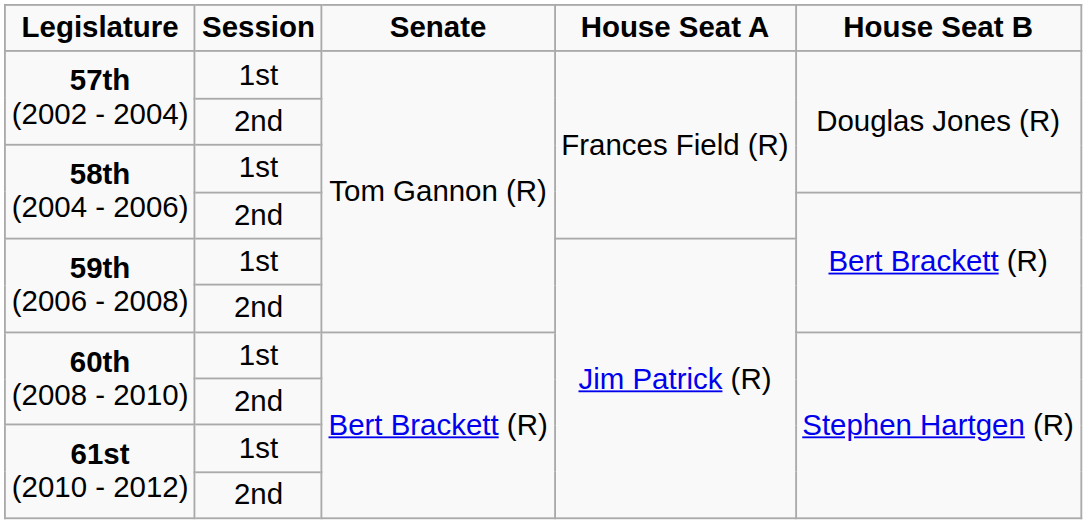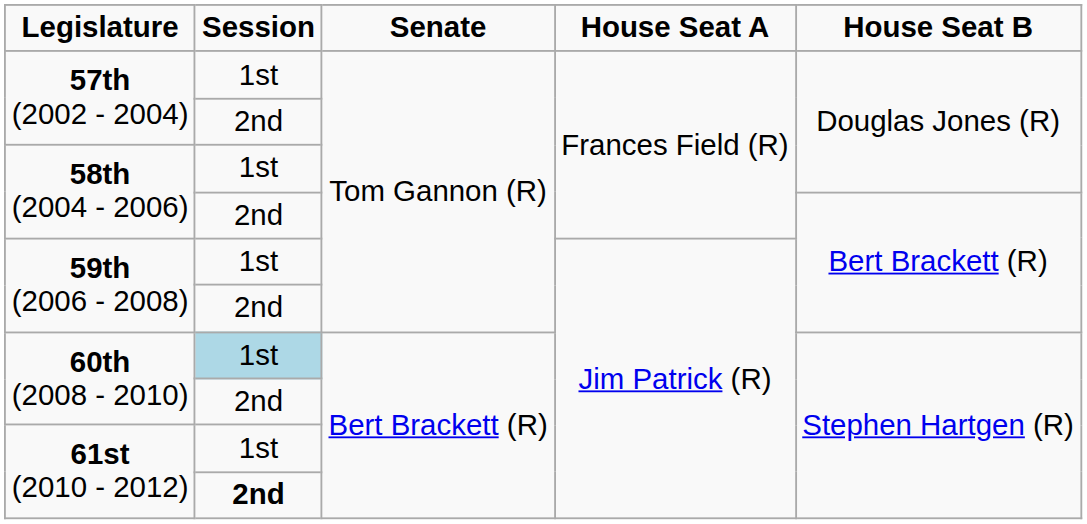(258, 354) no background -> (258, 354) lightblue background
(258, 494) normal -> (258, 494) bold
